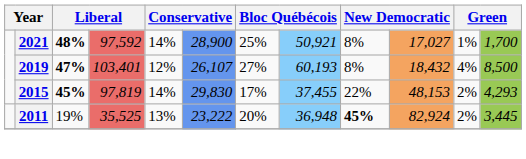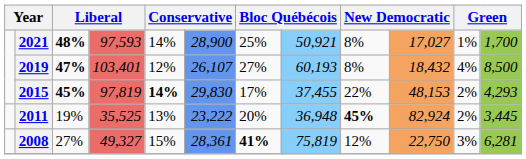(121, 42) 97,592 -> (121, 42) 97,593
(162, 91) normal -> (163, 91) bold
+ row: (34, 141)
